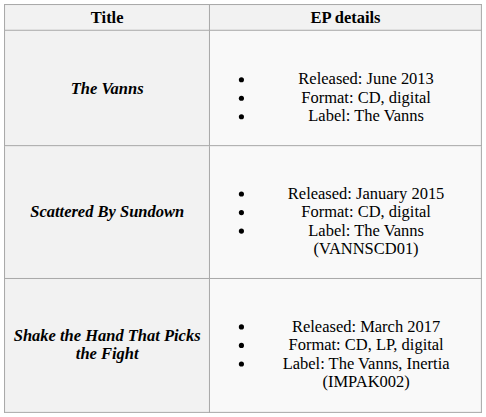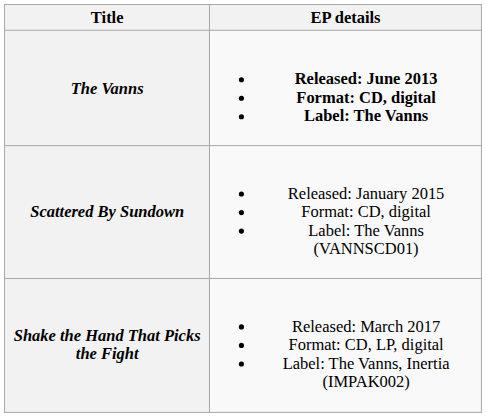(346, 97) normal -> (346, 97) bold
